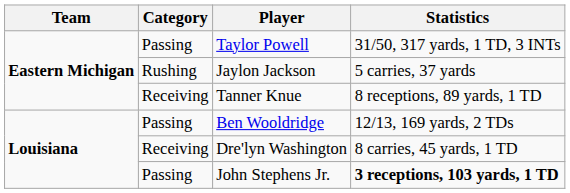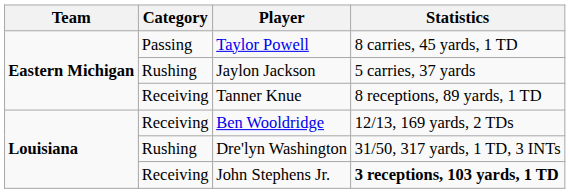(458, 44) 31/50, 317 yards, 1 TD, 3 INTs -> (436, 44) 8 carries, 45 yards, 1 TD
(167, 122) Passing -> (175, 122) Receiving
(175, 148) Receiving -> (169, 148) Rushing
(436, 148) 8 carries, 45 yards, 1 TD -> (458, 148) 31/50, 317 yards, 1 TD, 3 INTs
(167, 174) Passing -> (175, 174) Receiving
